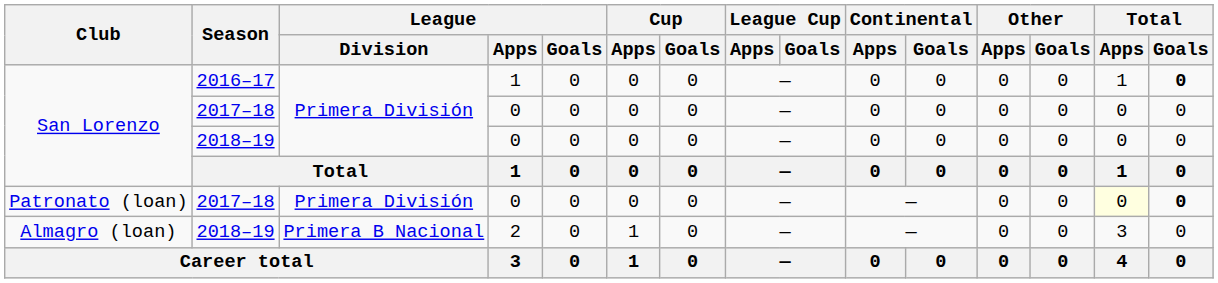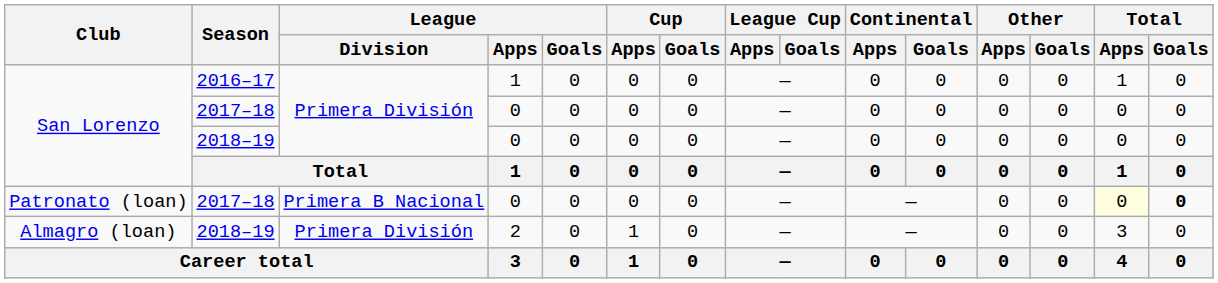(1181, 80) bold -> (1181, 80) normal
(384, 202) Primera División -> (384, 202) Primera B Nacional
(384, 232) Primera B Nacional -> (384, 232) Primera División
